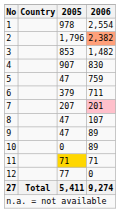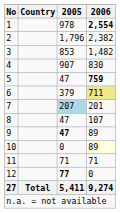(101, 25) normal -> (101, 25) bold
(101, 39) lightsalmon background -> (101, 39) no background
(96, 79) normal -> (96, 79) bold
(96, 93) no background -> (96, 93) khaki background
(67, 106) no background -> (67, 106) lightblue background
(96, 106) pink background -> (96, 106) no background
(64, 133) normal -> (64, 133) bold
(93, 147) no background -> (93, 147) lightyellow background
(64, 161) gold background -> (64, 161) no background
(64, 174) normal -> (64, 174) bold
